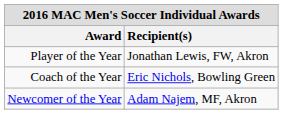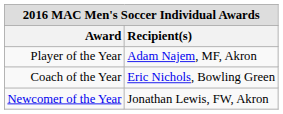(198, 57) Jonathan Lewis, FW, Akron -> (192, 57) Adam Najem, MF, Akron
(192, 98) Adam Najem, MF, Akron -> (198, 98) Jonathan Lewis, FW, Akron
